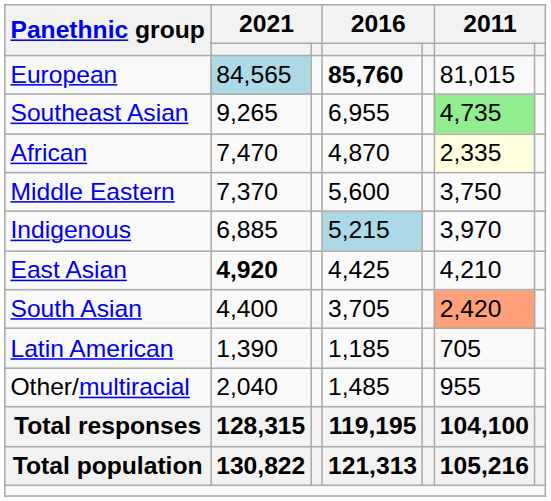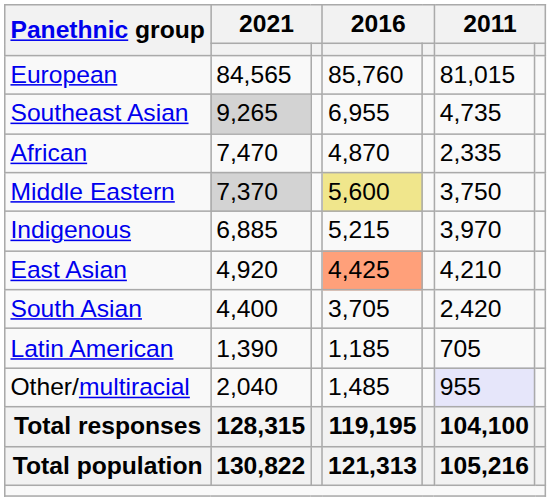(254, 74) lightblue background -> (254, 74) no background
(366, 74) bold -> (366, 74) normal
(247, 113) no background -> (247, 113) lightgrey background
(471, 113) lightgreen background -> (471, 113) no background
(471, 152) lightyellow background -> (471, 152) no background
(247, 191) no background -> (247, 191) lightgrey background
(359, 191) no background -> (359, 191) khaki background
(359, 230) lightblue background -> (359, 230) no background
(247, 269) bold -> (247, 269) normal
(359, 269) no background -> (359, 269) lightsalmon background
(471, 308) lightsalmon background -> (471, 308) no background
(460, 387) no background -> (460, 387) lavender background
